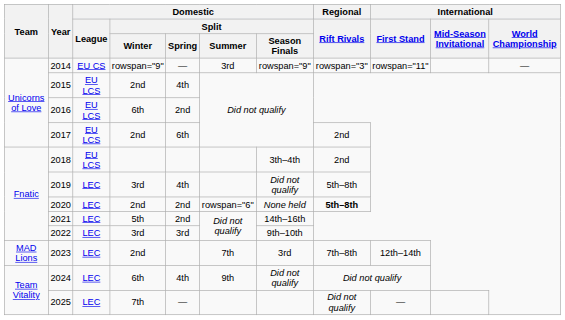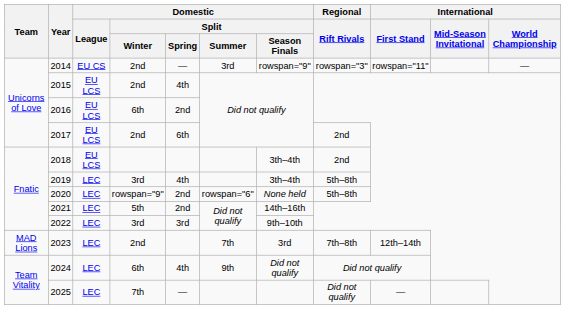(138, 66) rowspan="9" -> (138, 66) 2nd
(285, 185) Did not qualify -> (285, 180) 3th–4th
(138, 204) 2nd -> (138, 194) rowspan="9"
(342, 204) bold -> (342, 194) normal
